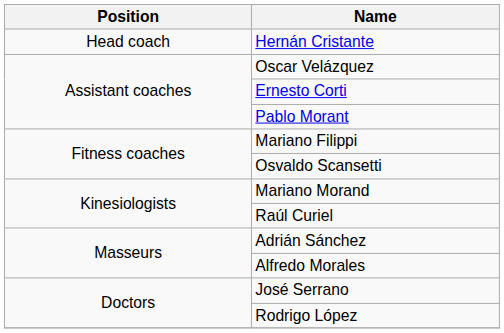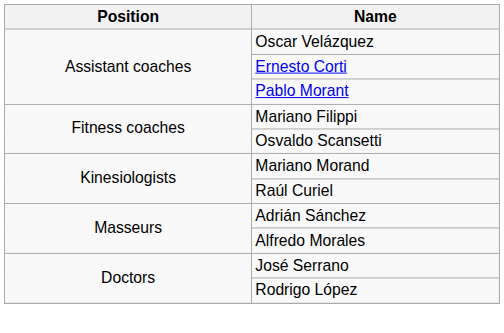- row: (315, 41)
